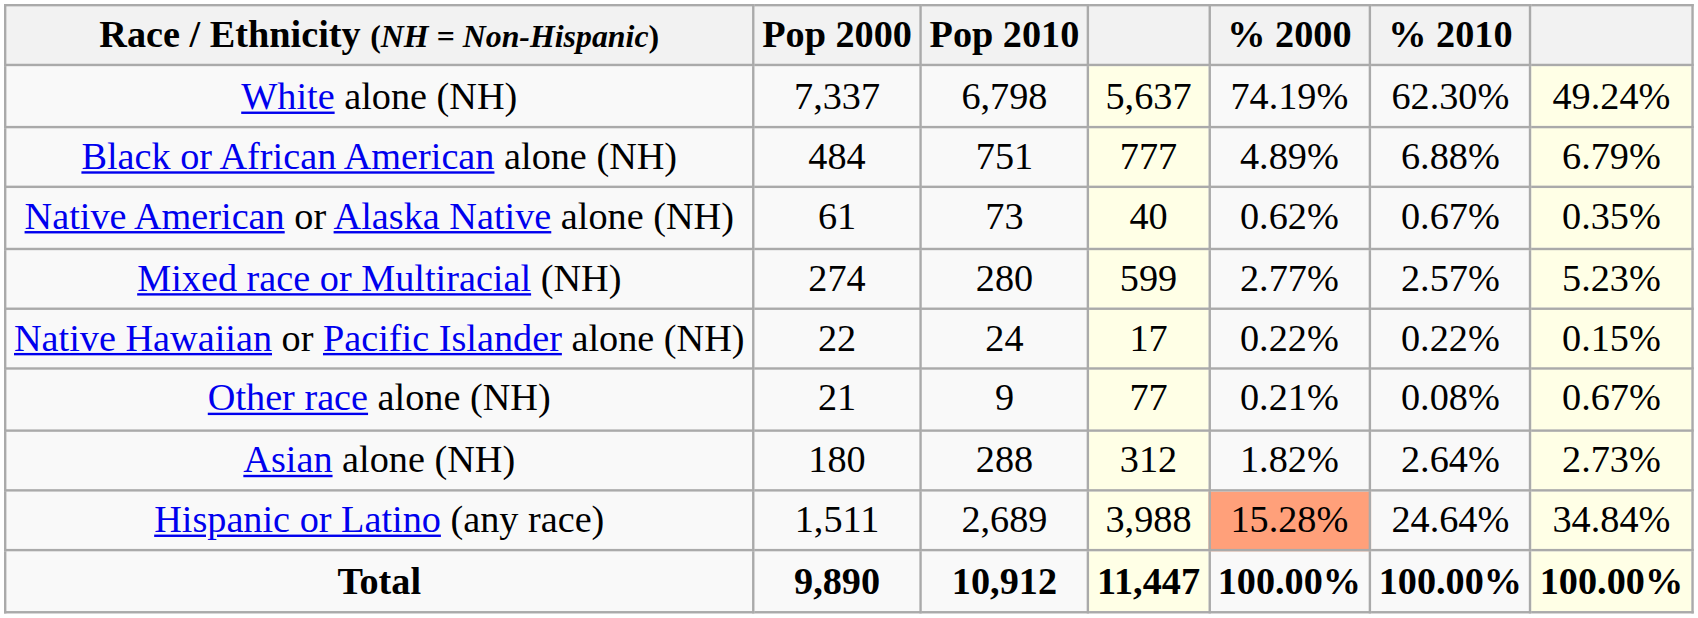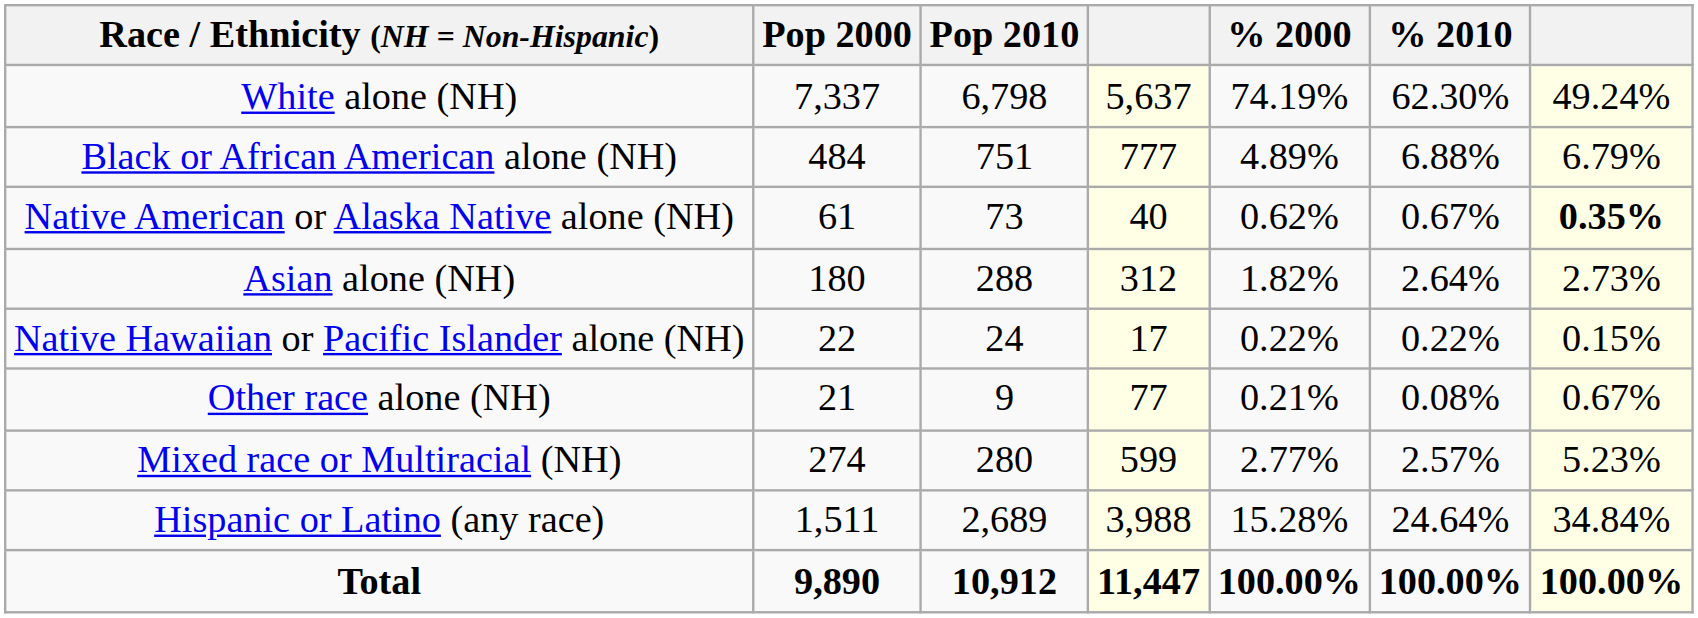(1611, 216) normal -> (1611, 216) bold
rows swapped: (379, 459) <-> (379, 277)
(1289, 519) lightsalmon background -> (1289, 519) no background
